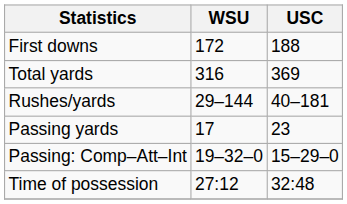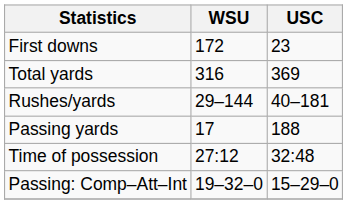(285, 46) 188 -> (281, 46) 23
(281, 129) 23 -> (285, 129) 188
rows swapped: (98, 157) <-> (83, 184)
